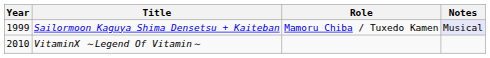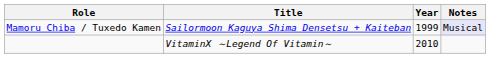columns swapped: (18, 12) <-> (361, 12)
